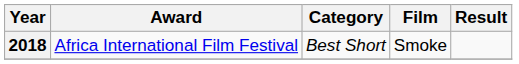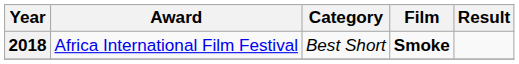(420, 45) normal -> (422, 45) bold
